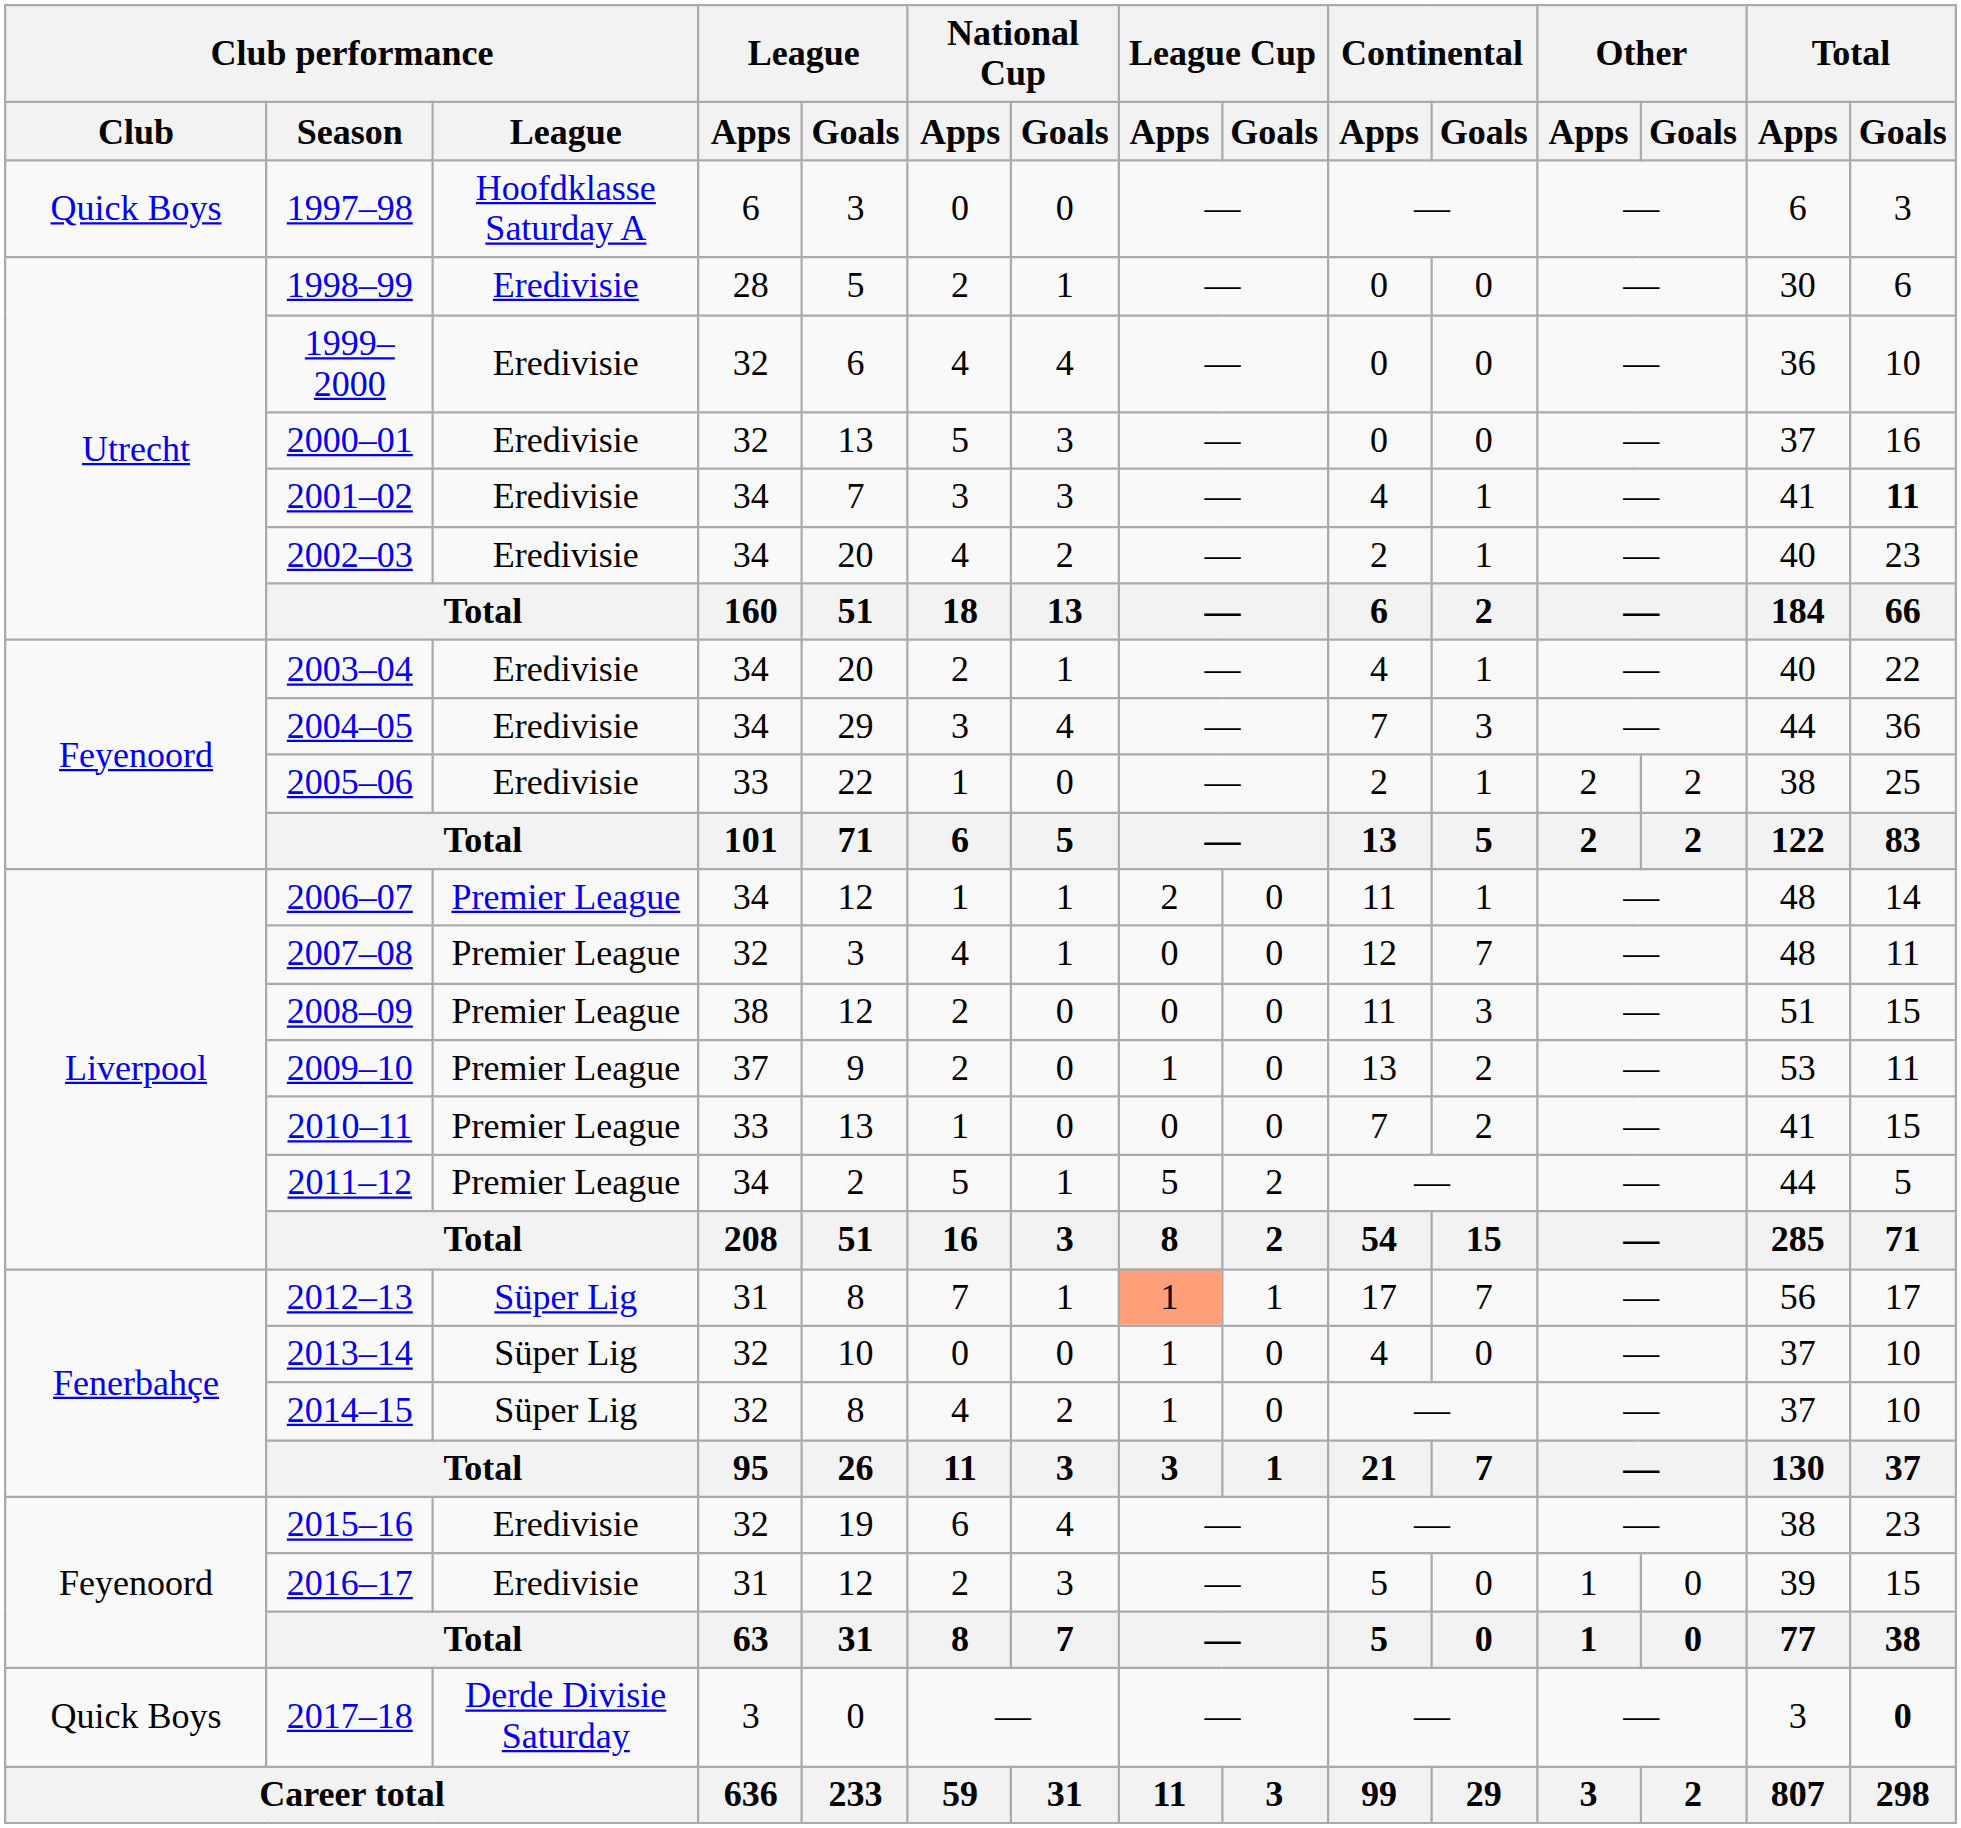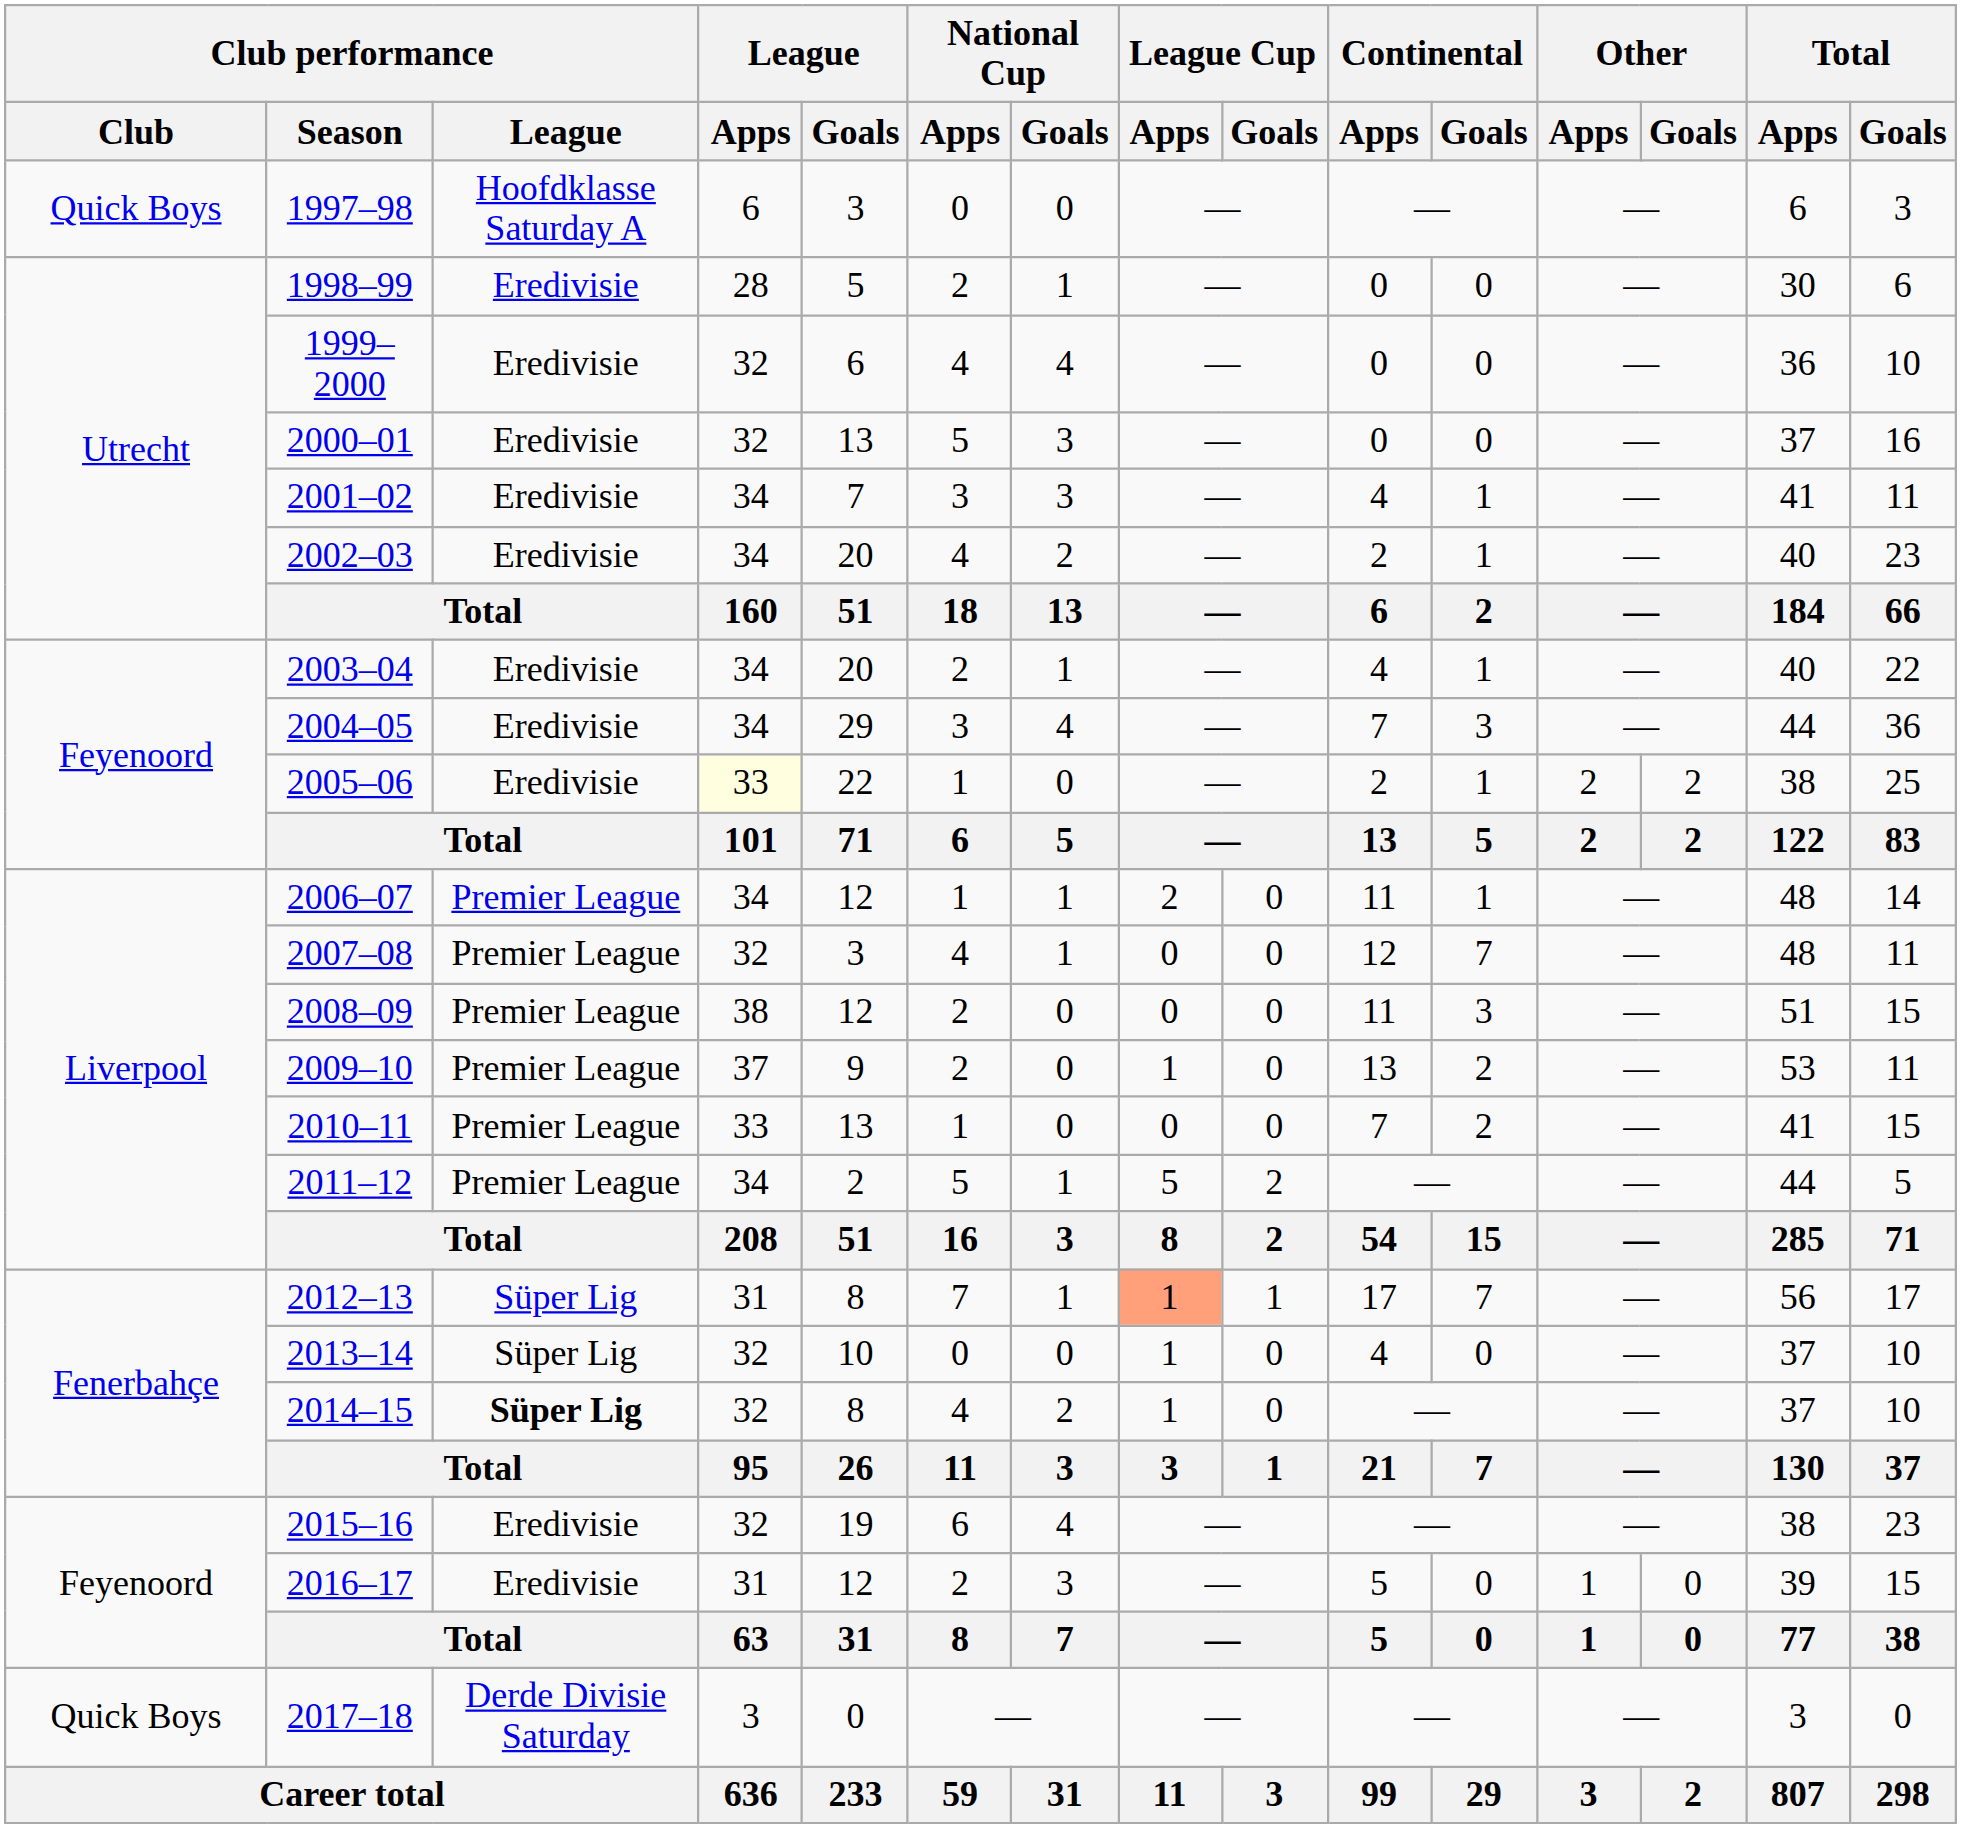(1903, 497) bold -> (1903, 497) normal
(751, 782) no background -> (751, 782) lightyellow background
(566, 1410) normal -> (566, 1410) bold
(1903, 1716) bold -> (1903, 1716) normal
